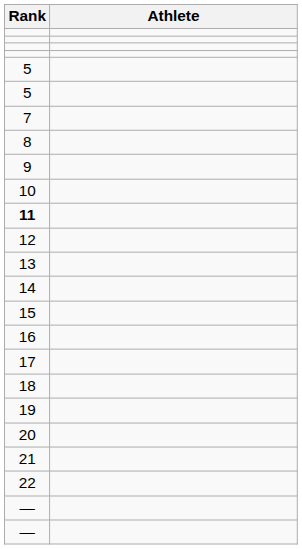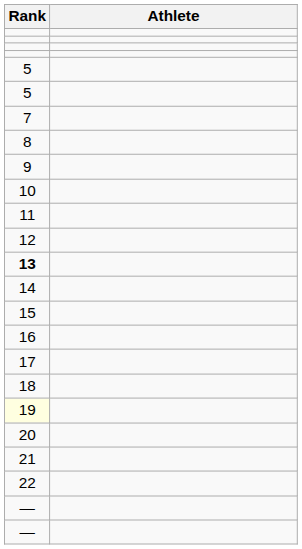(27, 215) bold -> (27, 215) normal
(27, 264) normal -> (27, 264) bold
(27, 410) no background -> (27, 410) lightyellow background
